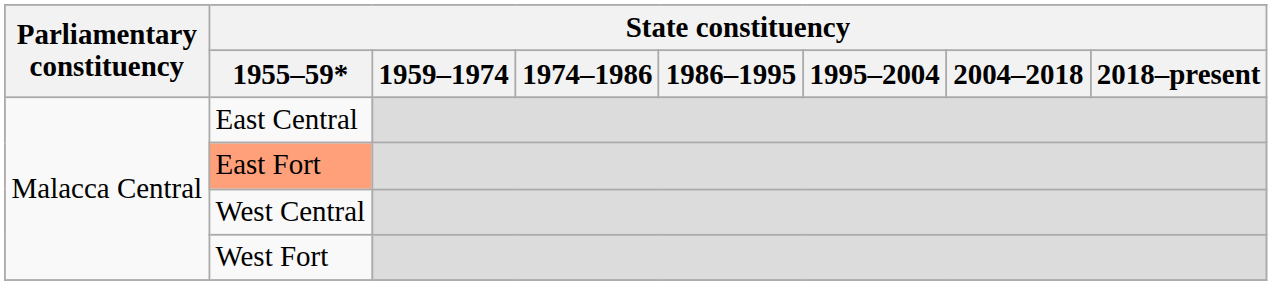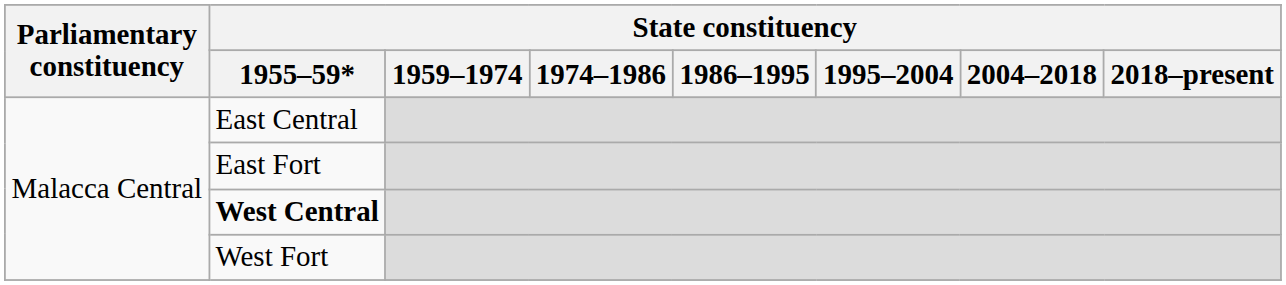(268, 165) lightsalmon background -> (268, 165) no background
(290, 211) normal -> (297, 211) bold
